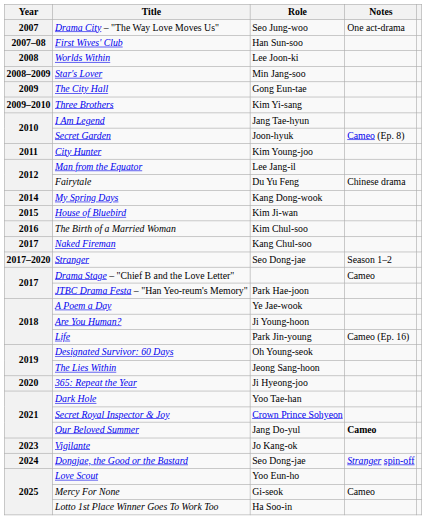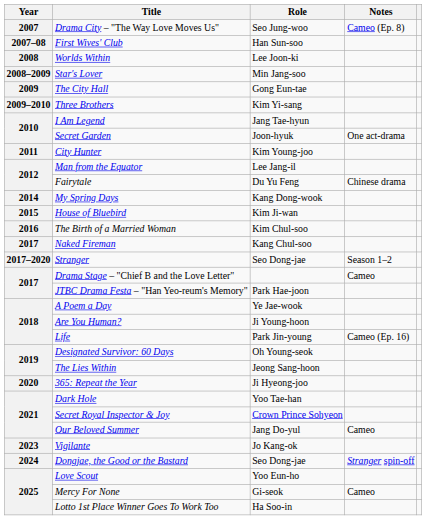(376, 27) One act-drama -> (376, 27) Cameo (Ep. 8)
(376, 136) Cameo (Ep. 8) -> (376, 136) One act-drama
(362, 430) bold -> (361, 430) normal
